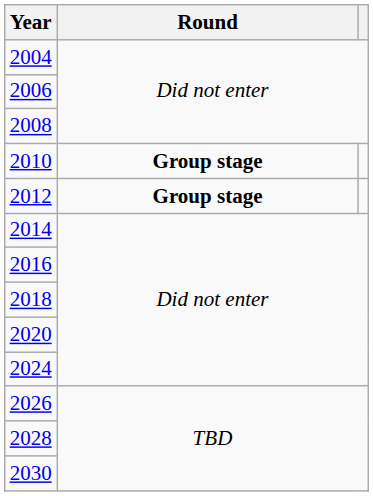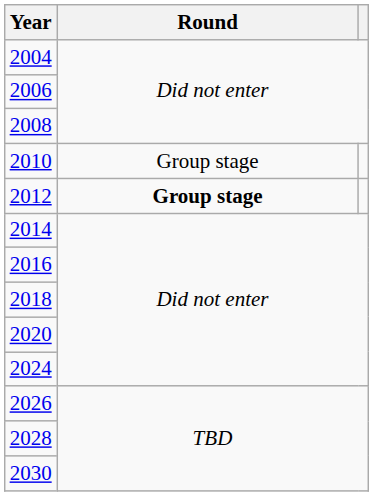(208, 160) bold -> (208, 160) normal
